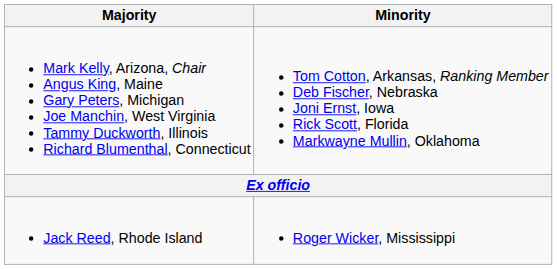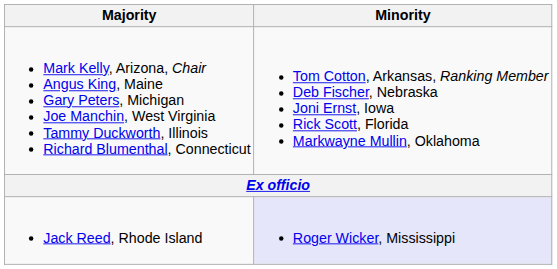(403, 238) no background -> (403, 238) lavender background
